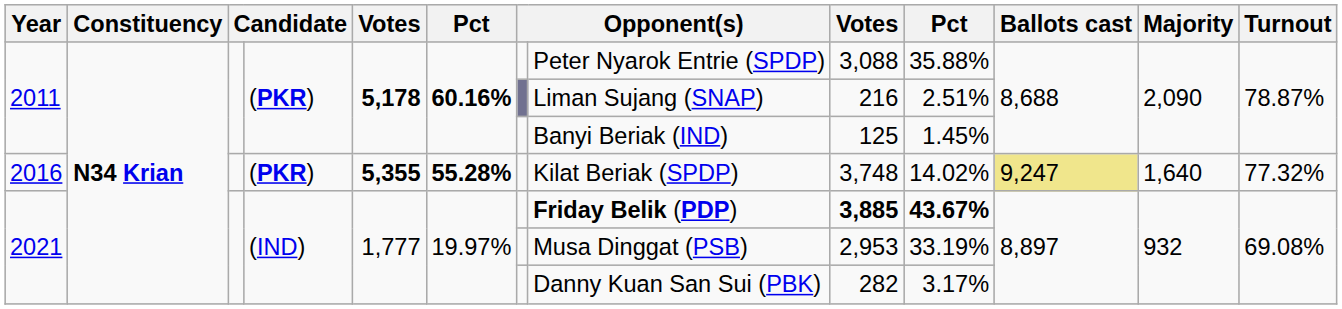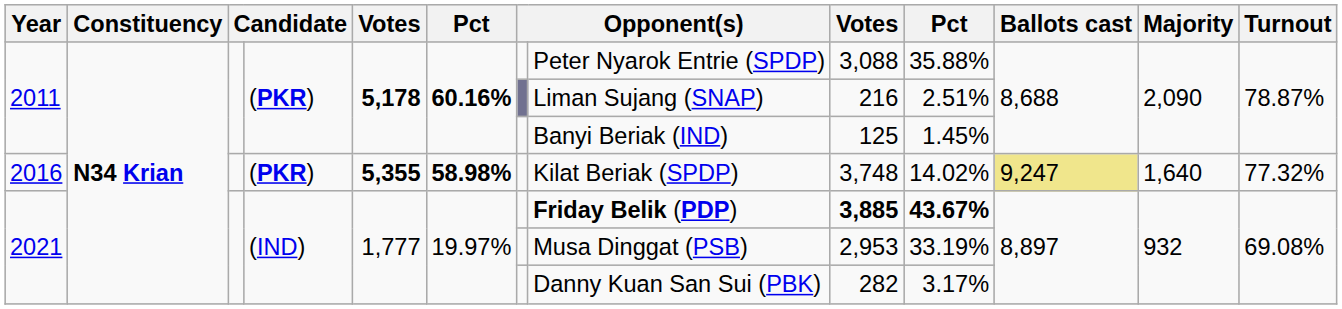(471, 173) 55.28% -> (471, 173) 58.98%
